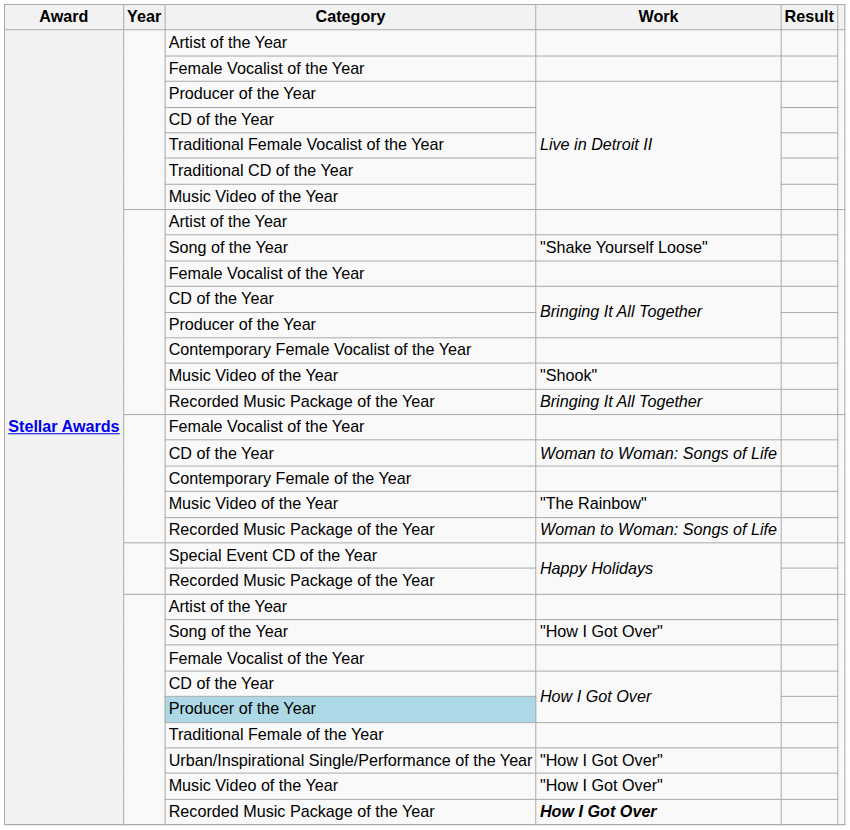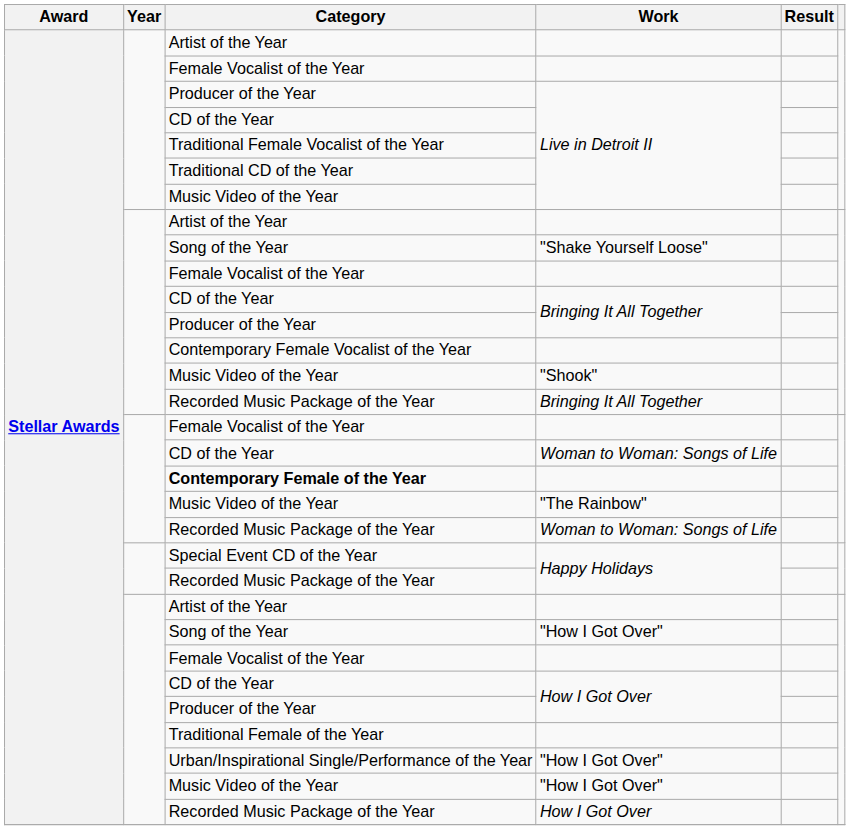(290, 478) normal -> (297, 478) bold
(242, 709) lightblue background -> (242, 709) no background
(598, 811) bold -> (596, 811) normal
